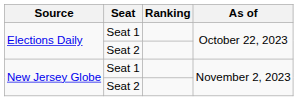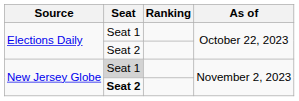(123, 68) no background -> (123, 68) lightgrey background
(123, 86) normal -> (123, 86) bold
